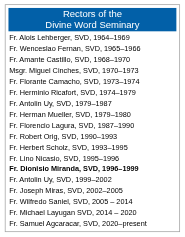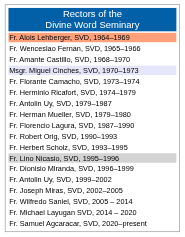(69, 38) no background -> (69, 38) lightsalmon background
(74, 70) no background -> (74, 70) lavender background
(64, 158) no background -> (64, 158) lightgrey background
(74, 169) bold -> (71, 169) normal
